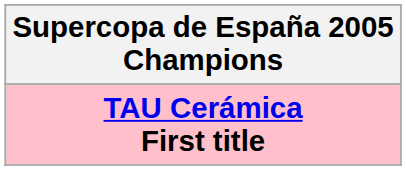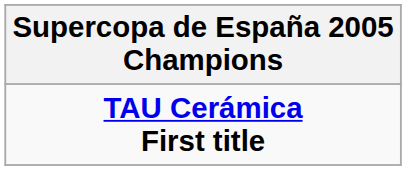(203, 124) pink background -> (203, 124) no background
